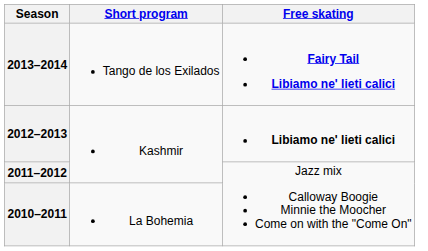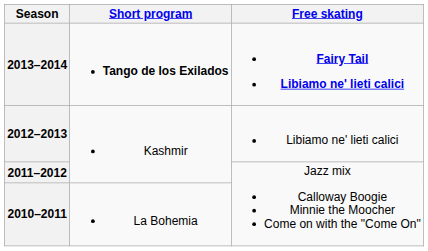(146, 71) normal -> (151, 71) bold
(318, 140) bold -> (327, 140) normal
